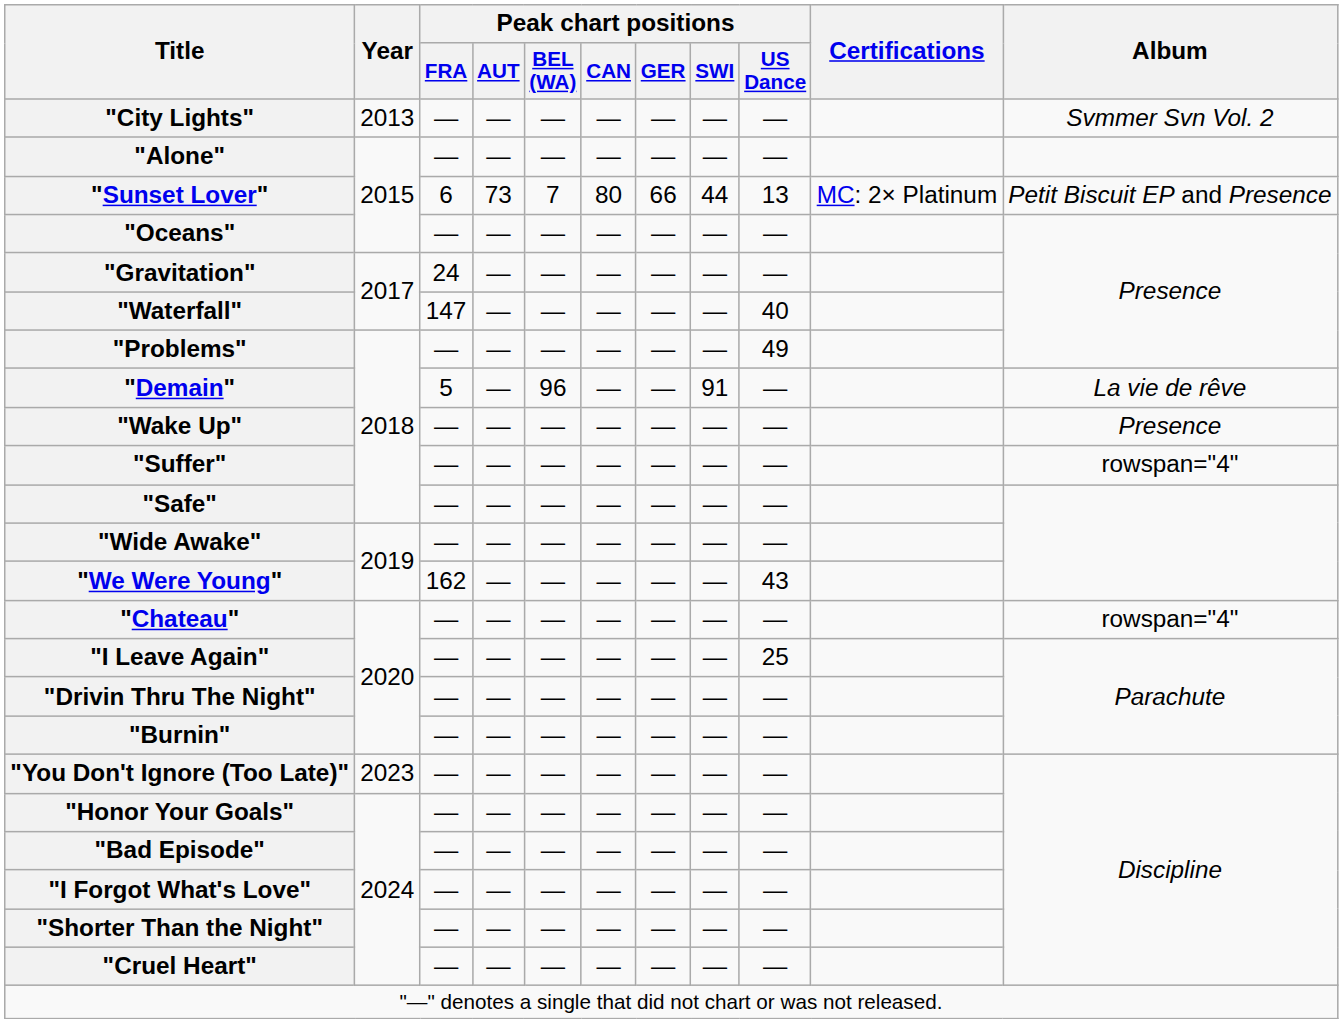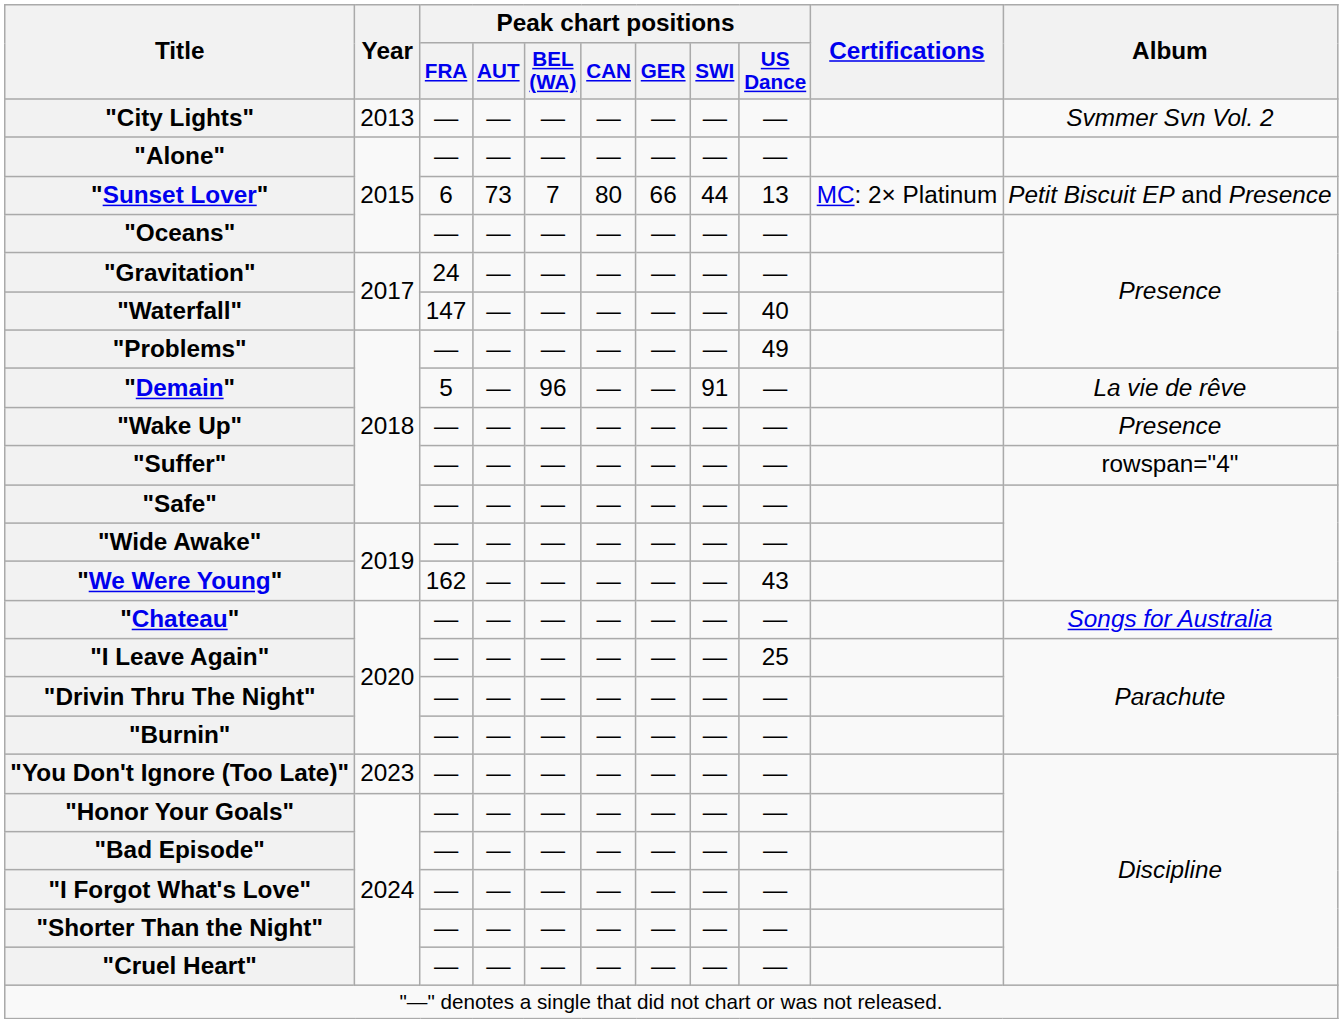(1170, 619) rowspan="4" -> (1170, 619) Songs for Australia
